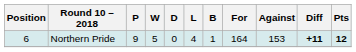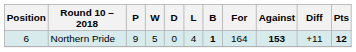(213, 38) normal -> (213, 38) bold
(277, 38) normal -> (277, 38) bold
(314, 38) bold -> (314, 38) normal
